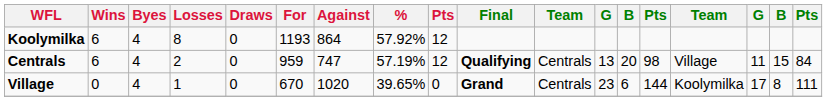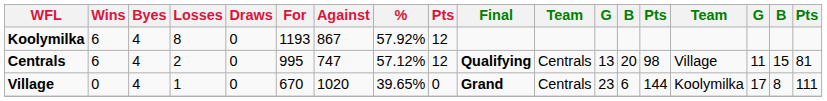(329, 38) 864 -> (329, 38) 867
(291, 61) 959 -> (291, 61) 995
(401, 61) 57.19% -> (401, 61) 57.12%
(804, 61) 84 -> (804, 61) 81
